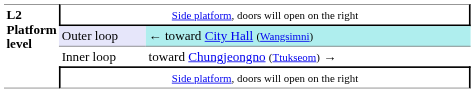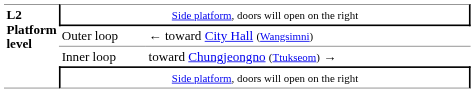(90, 36) lavender background -> (90, 36) no background
(231, 36) paleturquoise background -> (231, 36) no background
